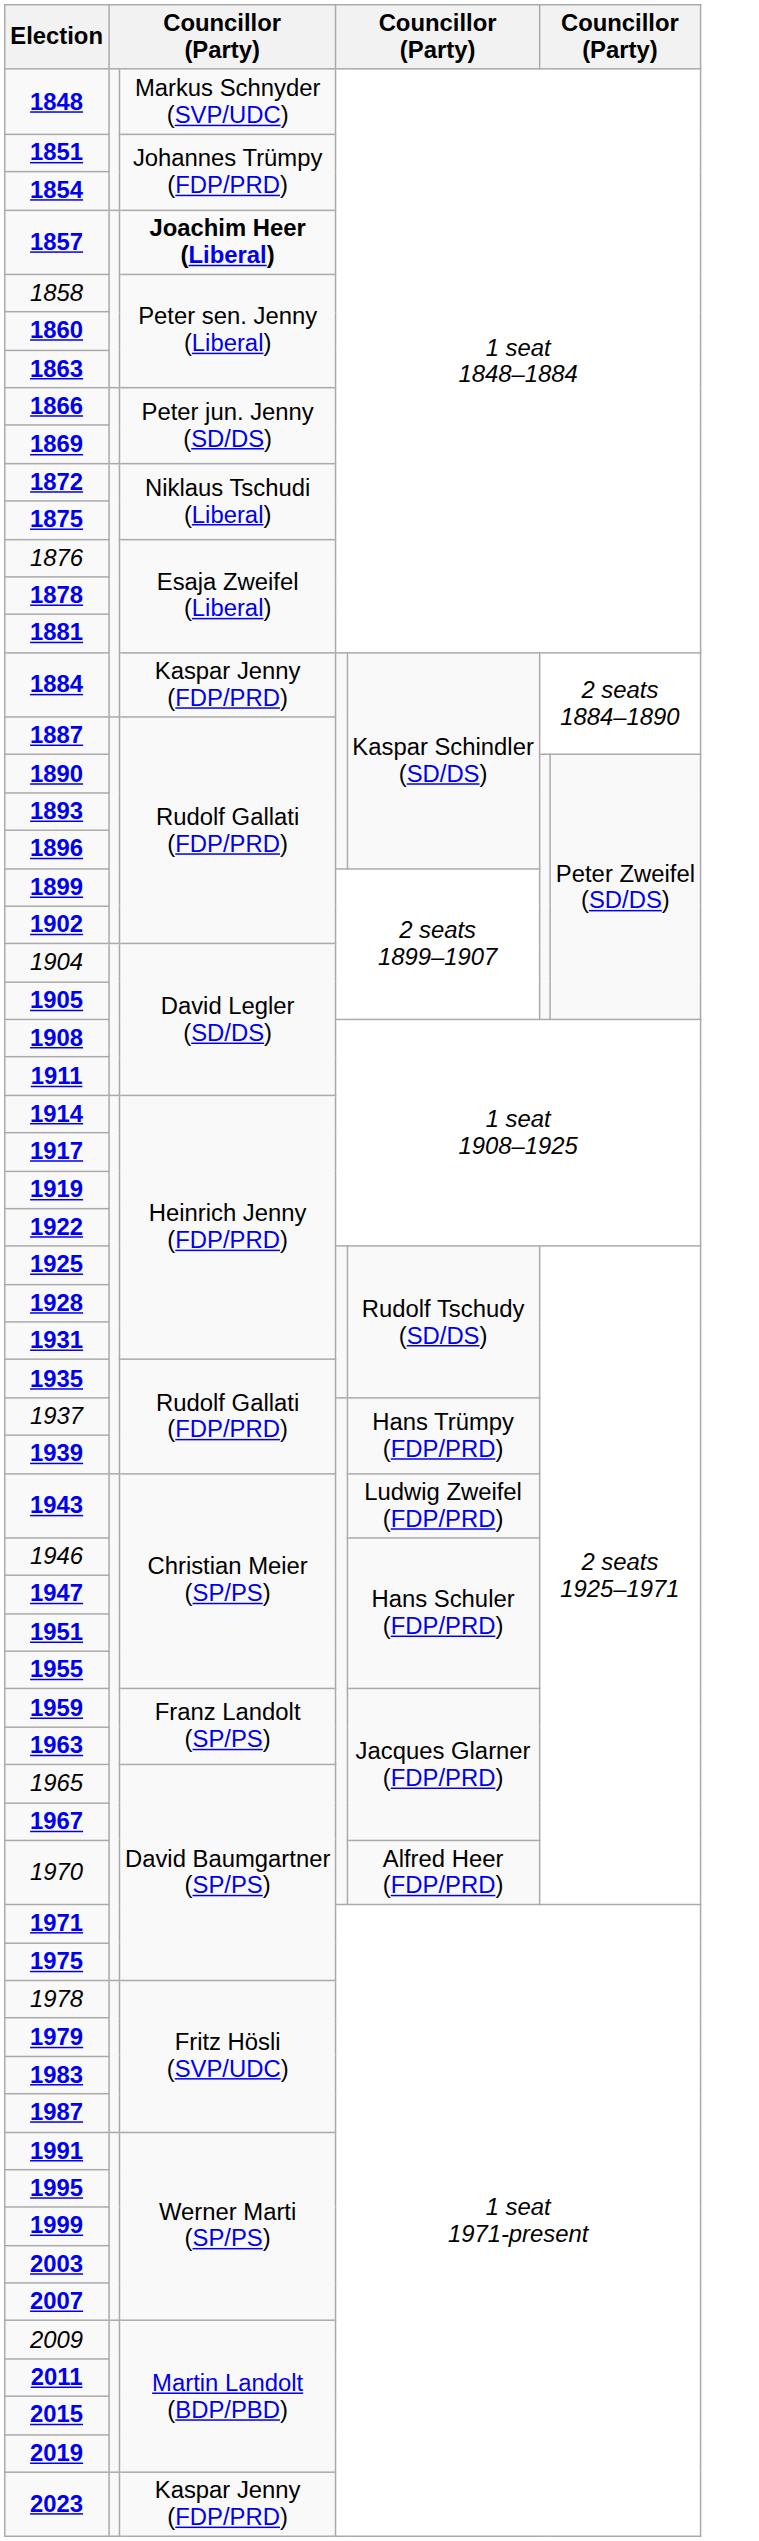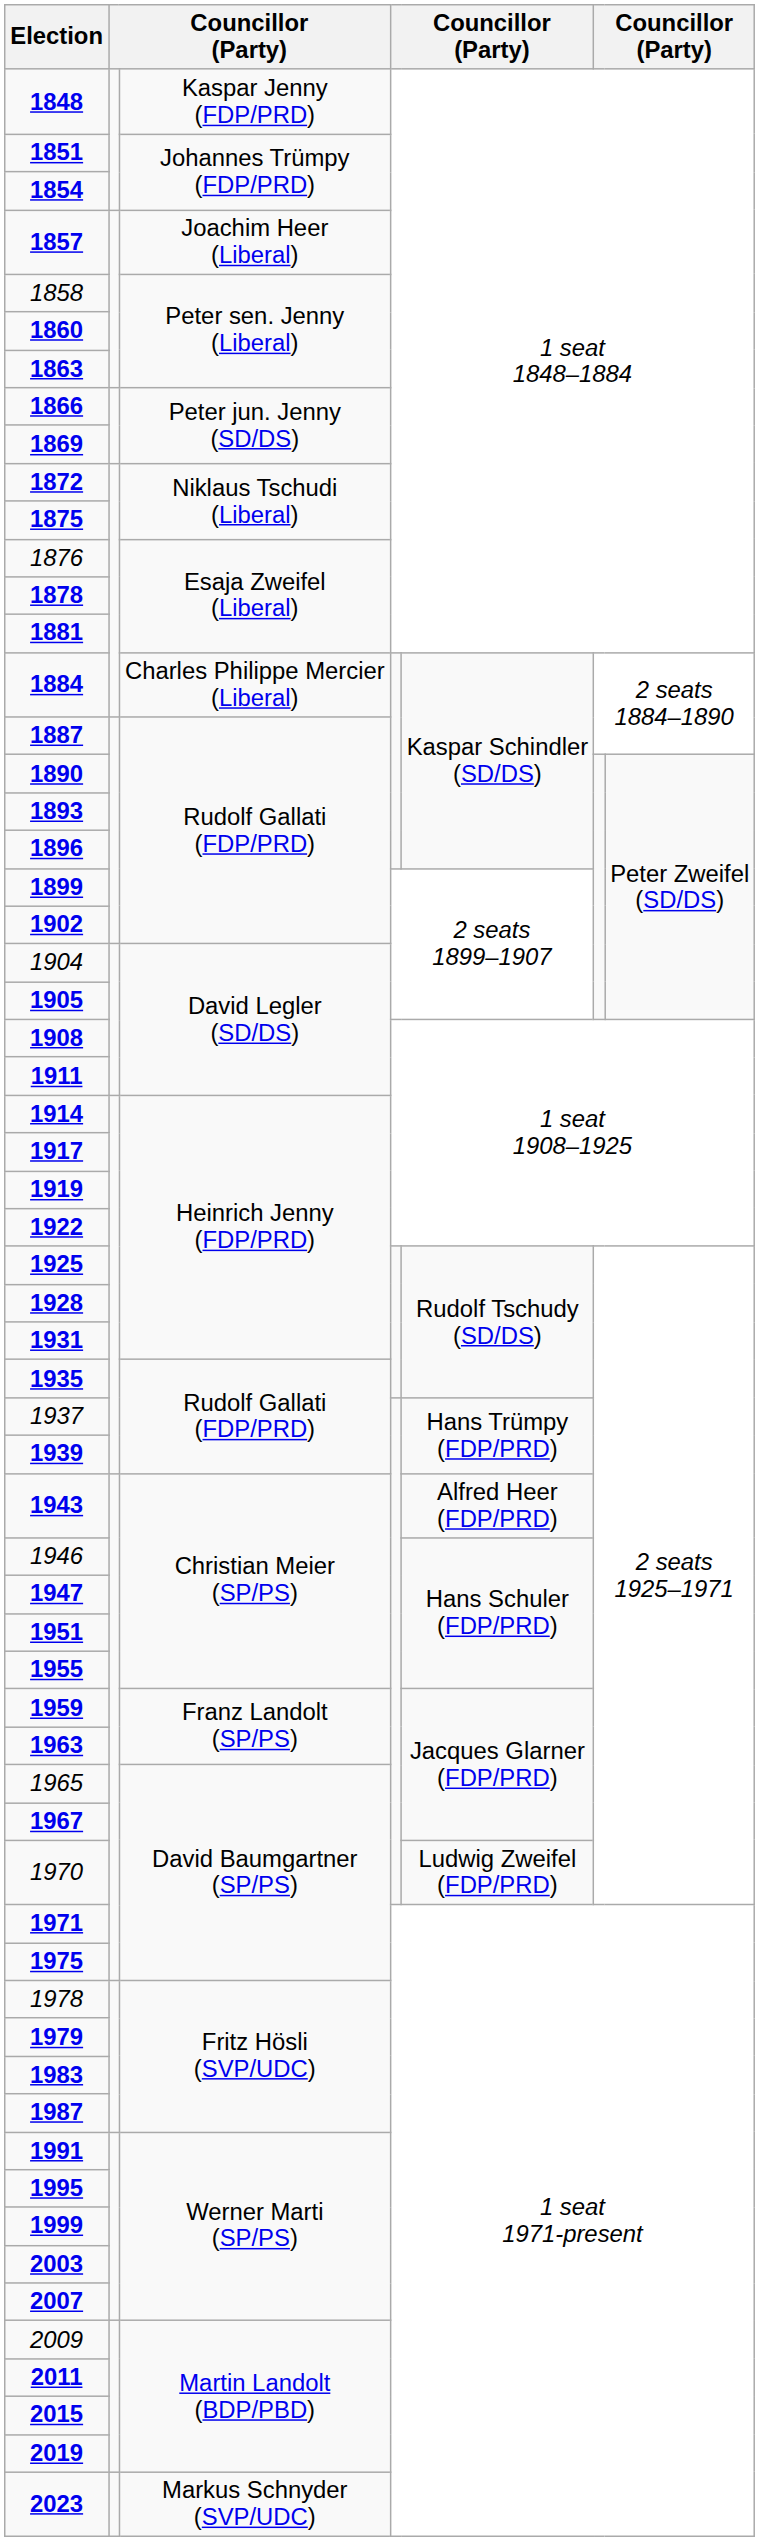(228, 101) Markus Schnyder (SVP/UDC) -> (255, 101) Kaspar Jenny (FDP/PRD)
(228, 241) bold -> (255, 241) normal
(228, 684) Kaspar Jenny (FDP/PRD) -> (255, 684) Charles Philippe Mercier (Liberal)
(443, 1505) Ludwig Zweifel (FDP/PRD) -> (497, 1505) Alfred Heer (FDP/PRD)
(443, 1872) Alfred Heer (FDP/PRD) -> (497, 1872) Ludwig Zweifel (FDP/PRD)
(228, 2504) Kaspar Jenny (FDP/PRD) -> (255, 2504) Markus Schnyder (SVP/UDC)
